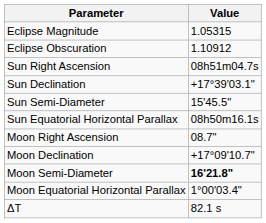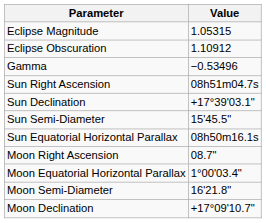+ row: (27, 66)
rows swapped: (50, 155) <-> (96, 191)
(212, 173) bold -> (211, 191) normal
- row: (14, 208)
